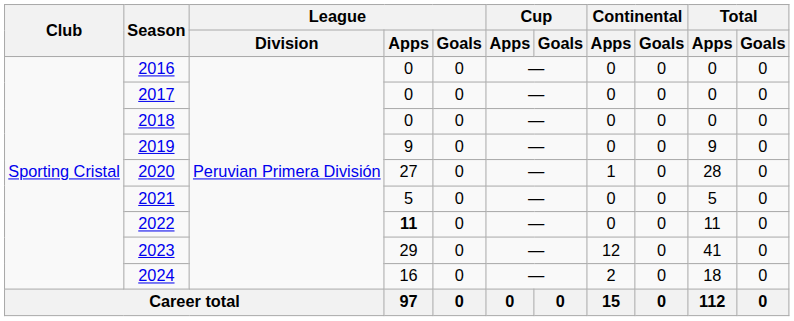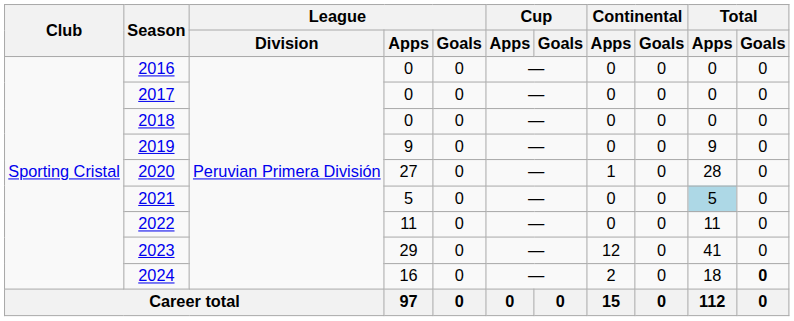(712, 198) no background -> (712, 198) lightblue background
(409, 224) bold -> (409, 224) normal
(763, 276) normal -> (763, 276) bold
